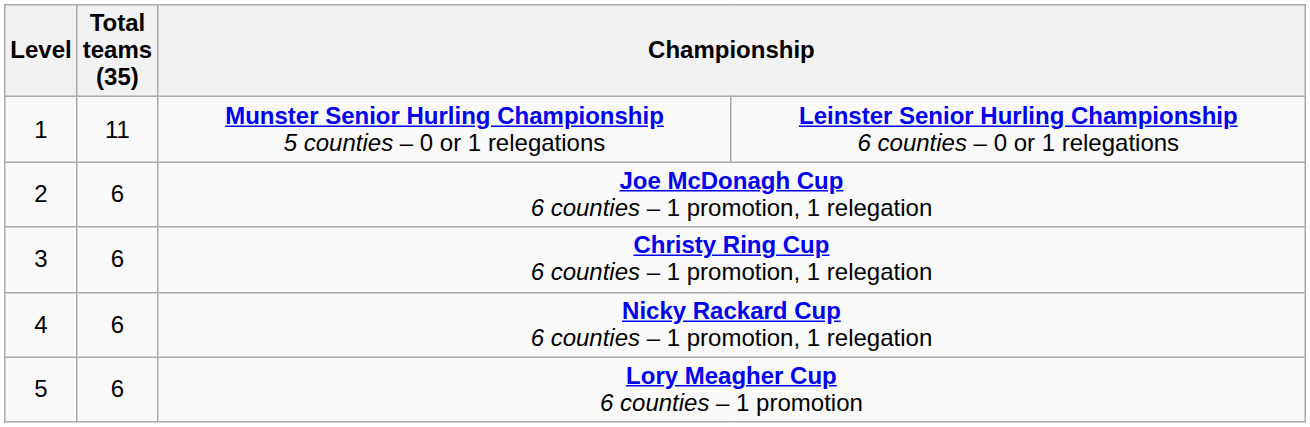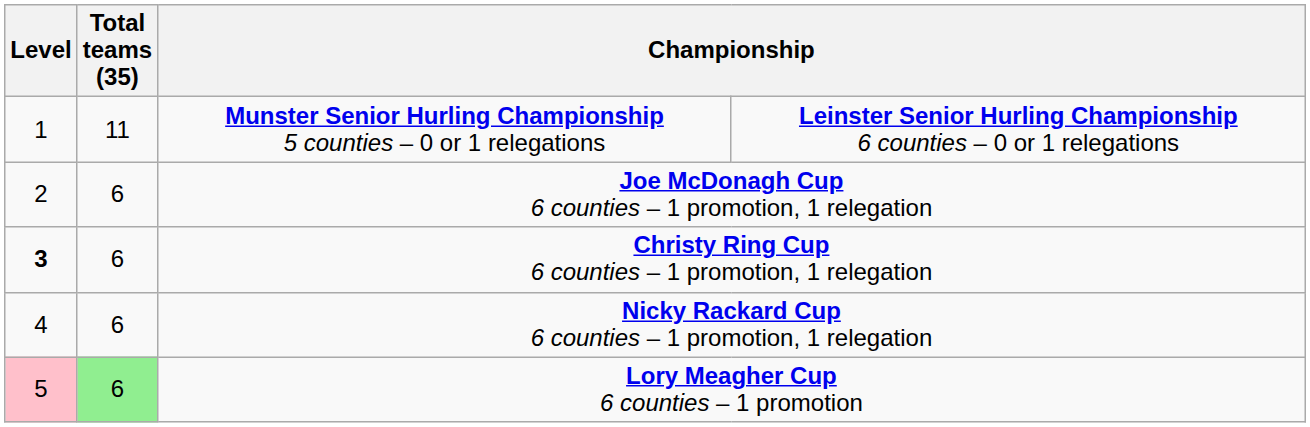(41, 259) normal -> (41, 259) bold
(41, 389) no background -> (41, 389) pink background
(117, 389) no background -> (117, 389) lightgreen background
